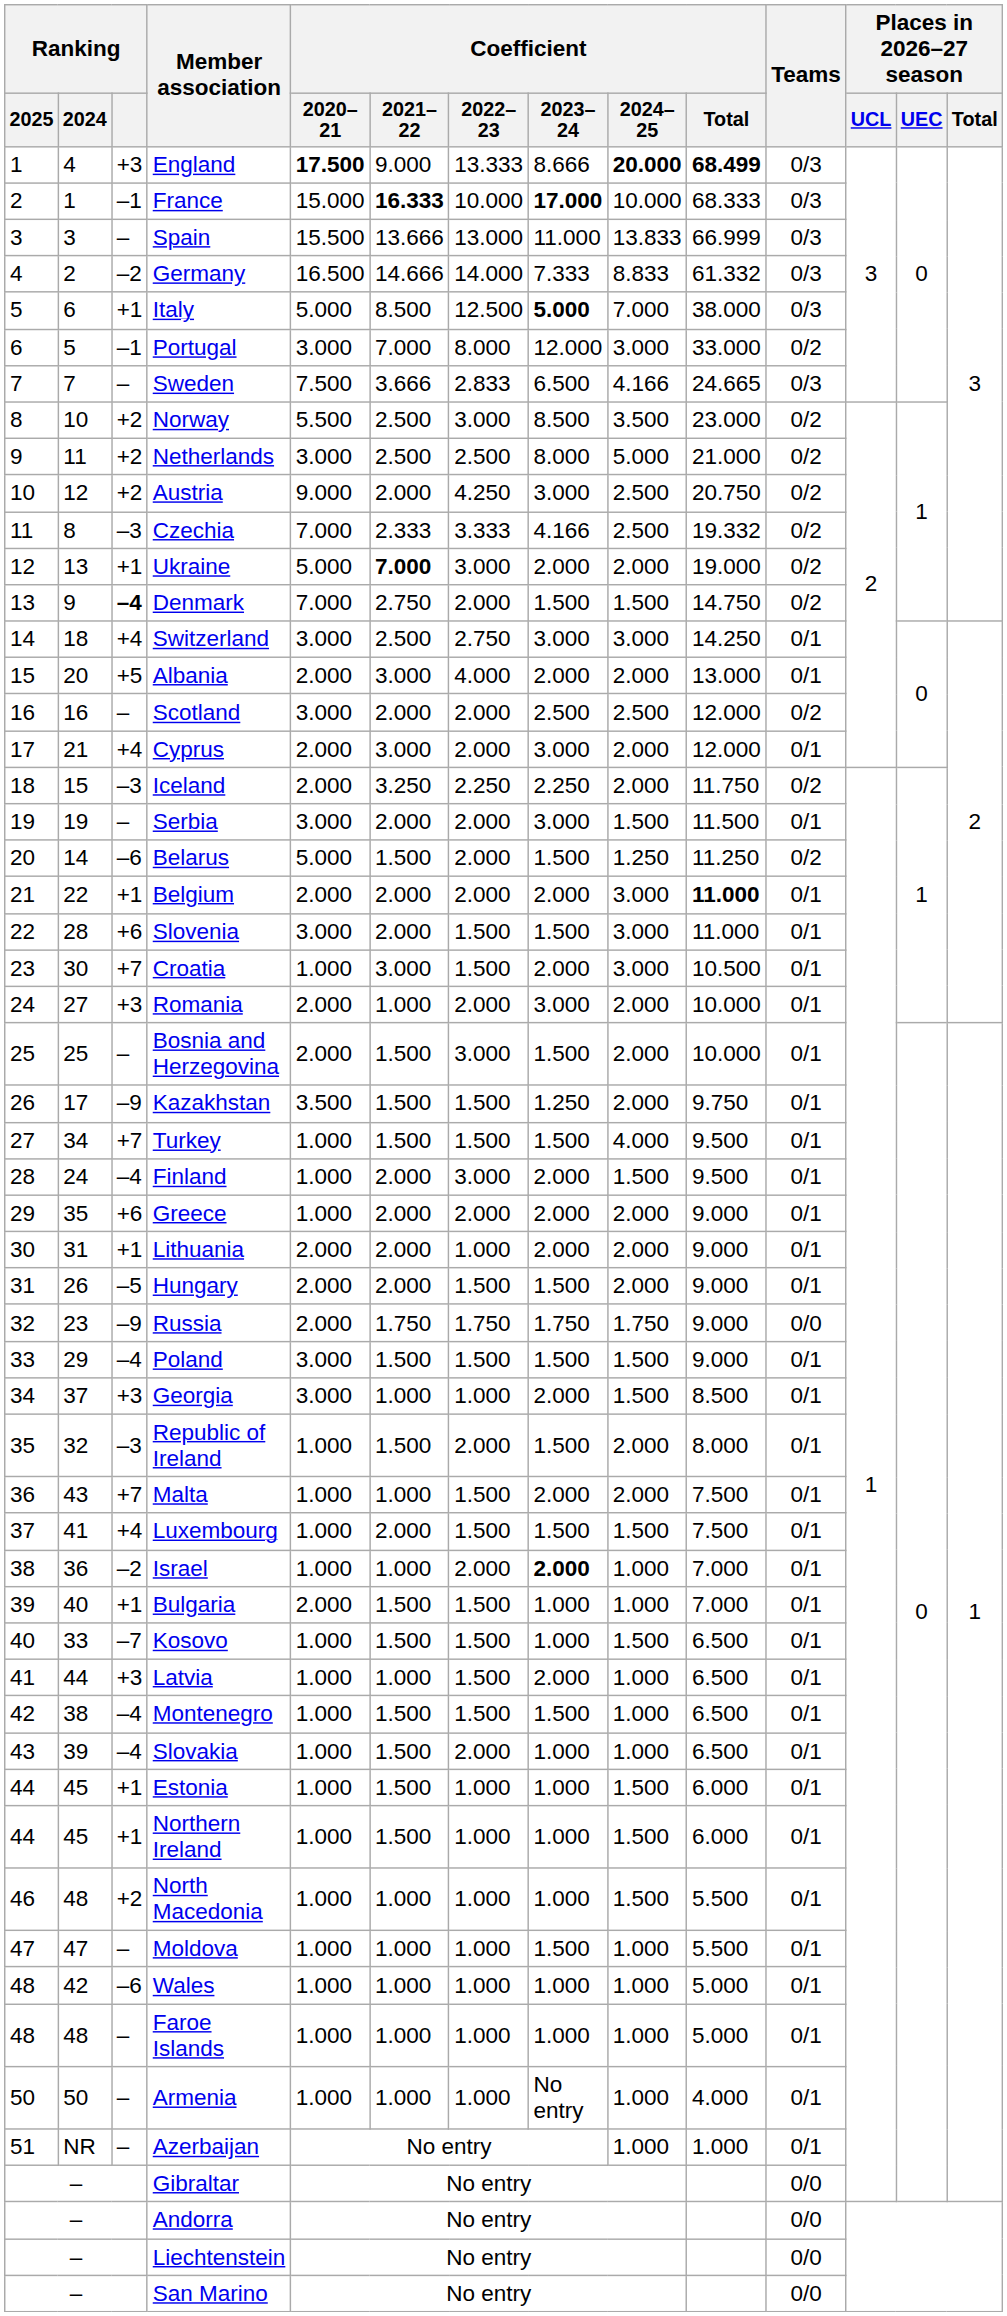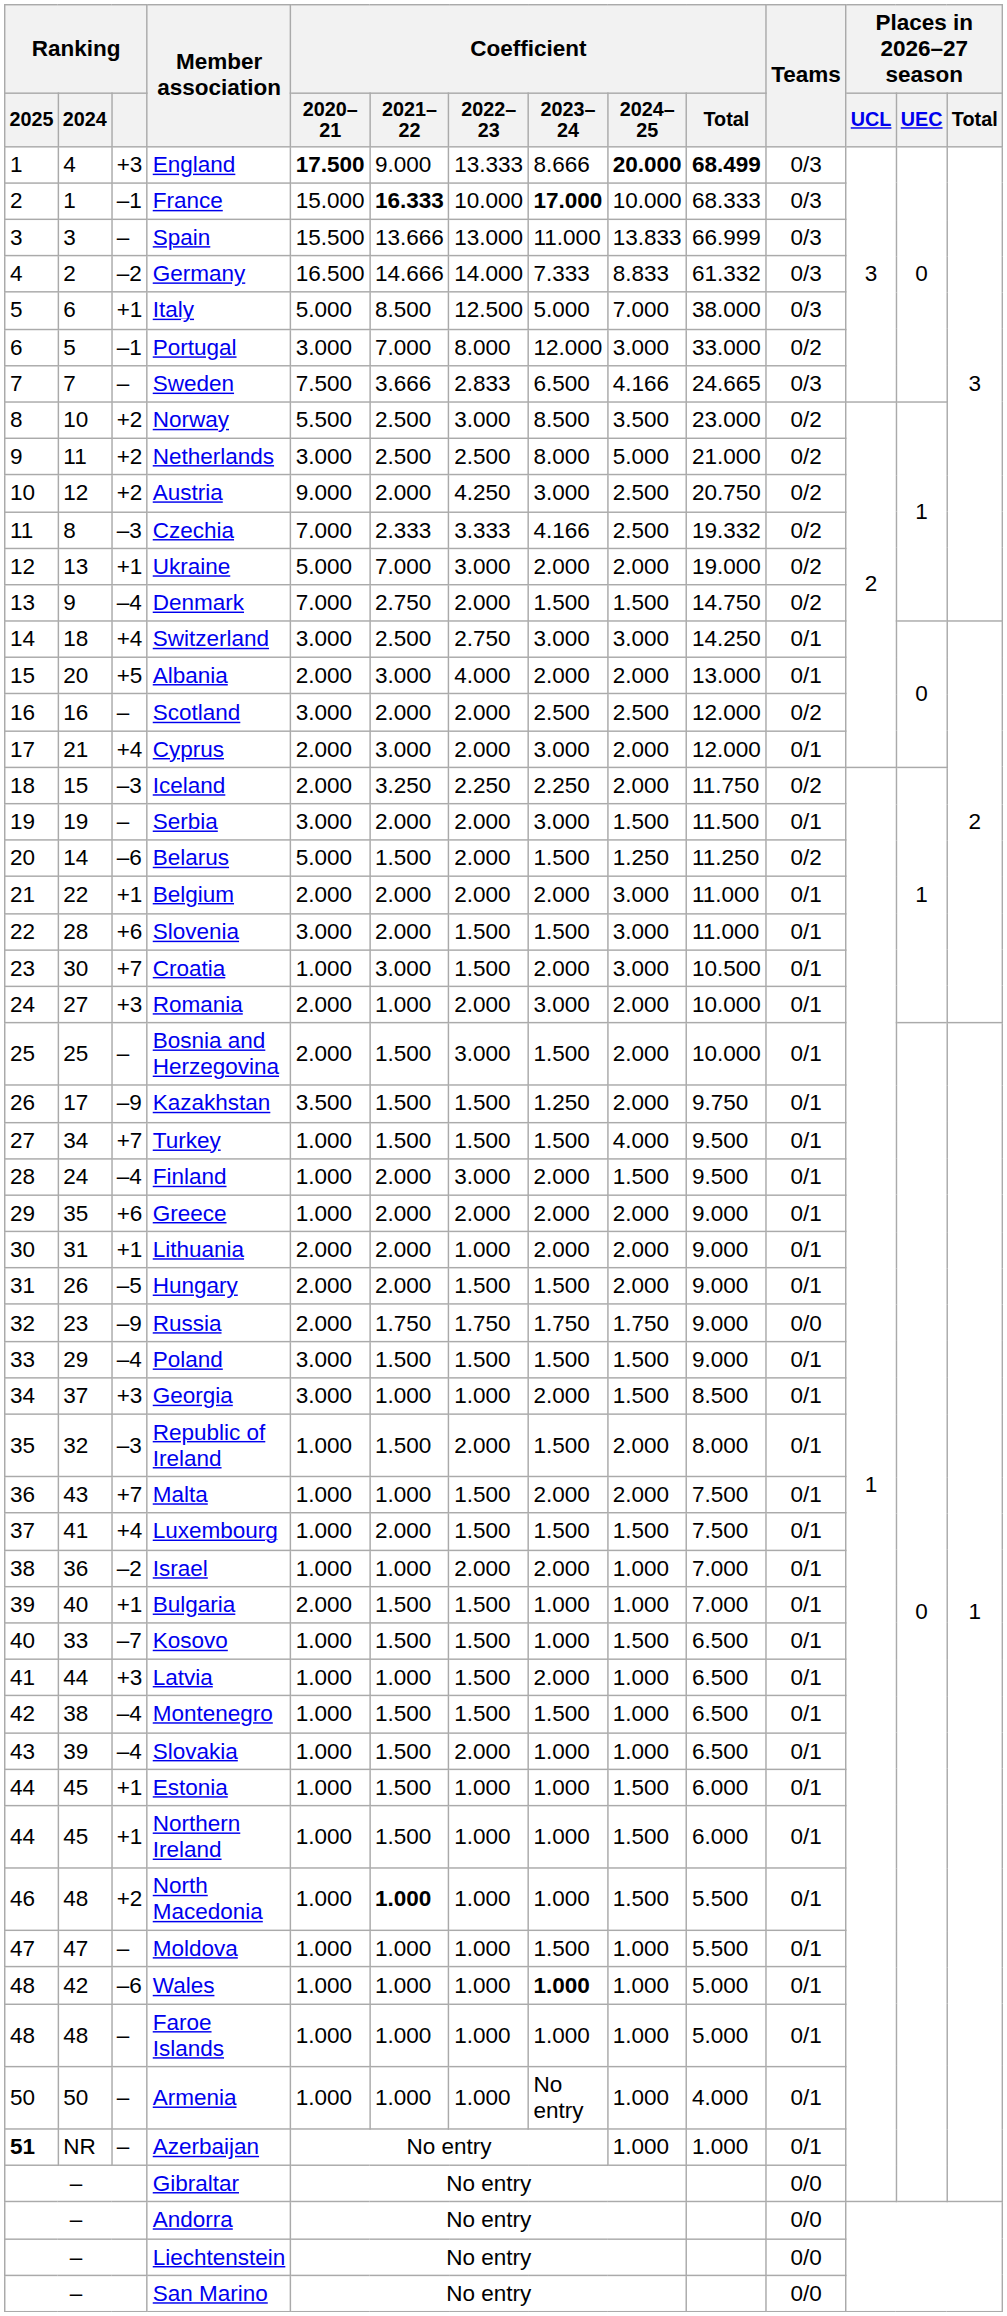(562, 309) bold -> (562, 309) normal
(403, 565) bold -> (403, 565) normal
(129, 602) bold -> (129, 602) normal
(726, 894) bold -> (726, 894) normal
(562, 1567) bold -> (562, 1567) normal
(403, 1898) normal -> (403, 1898) bold
(562, 1984) normal -> (562, 1984) bold
(22, 2146) normal -> (22, 2146) bold
